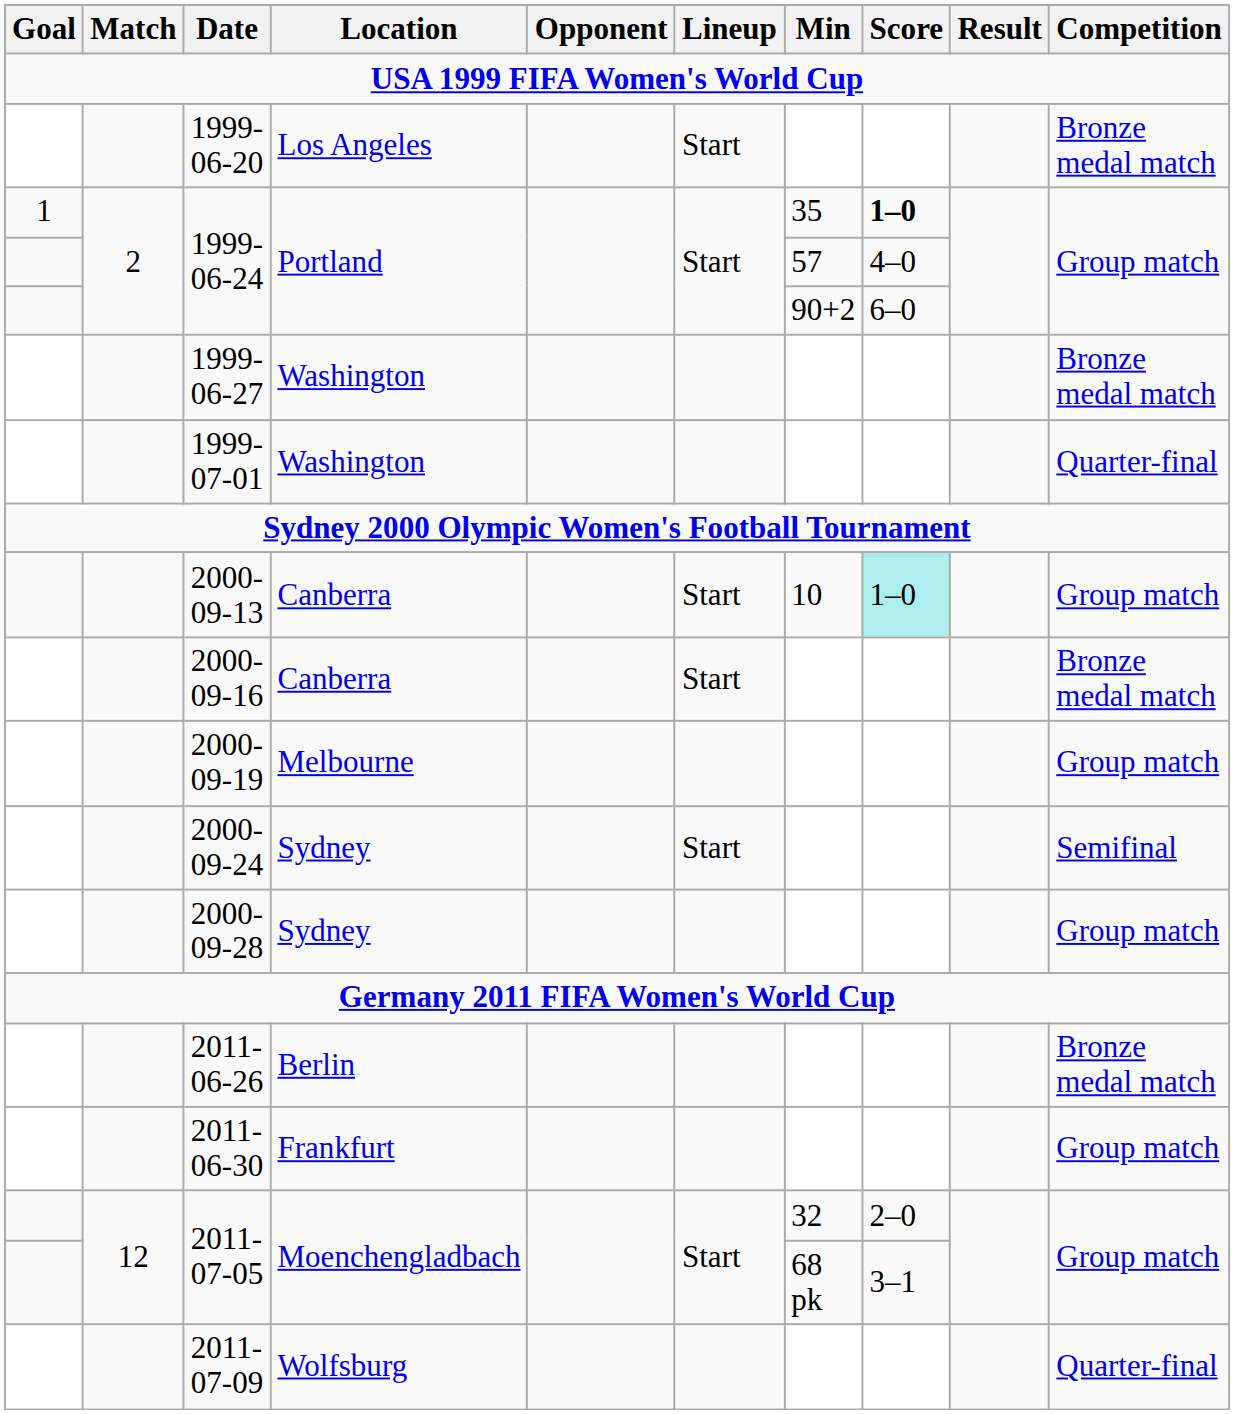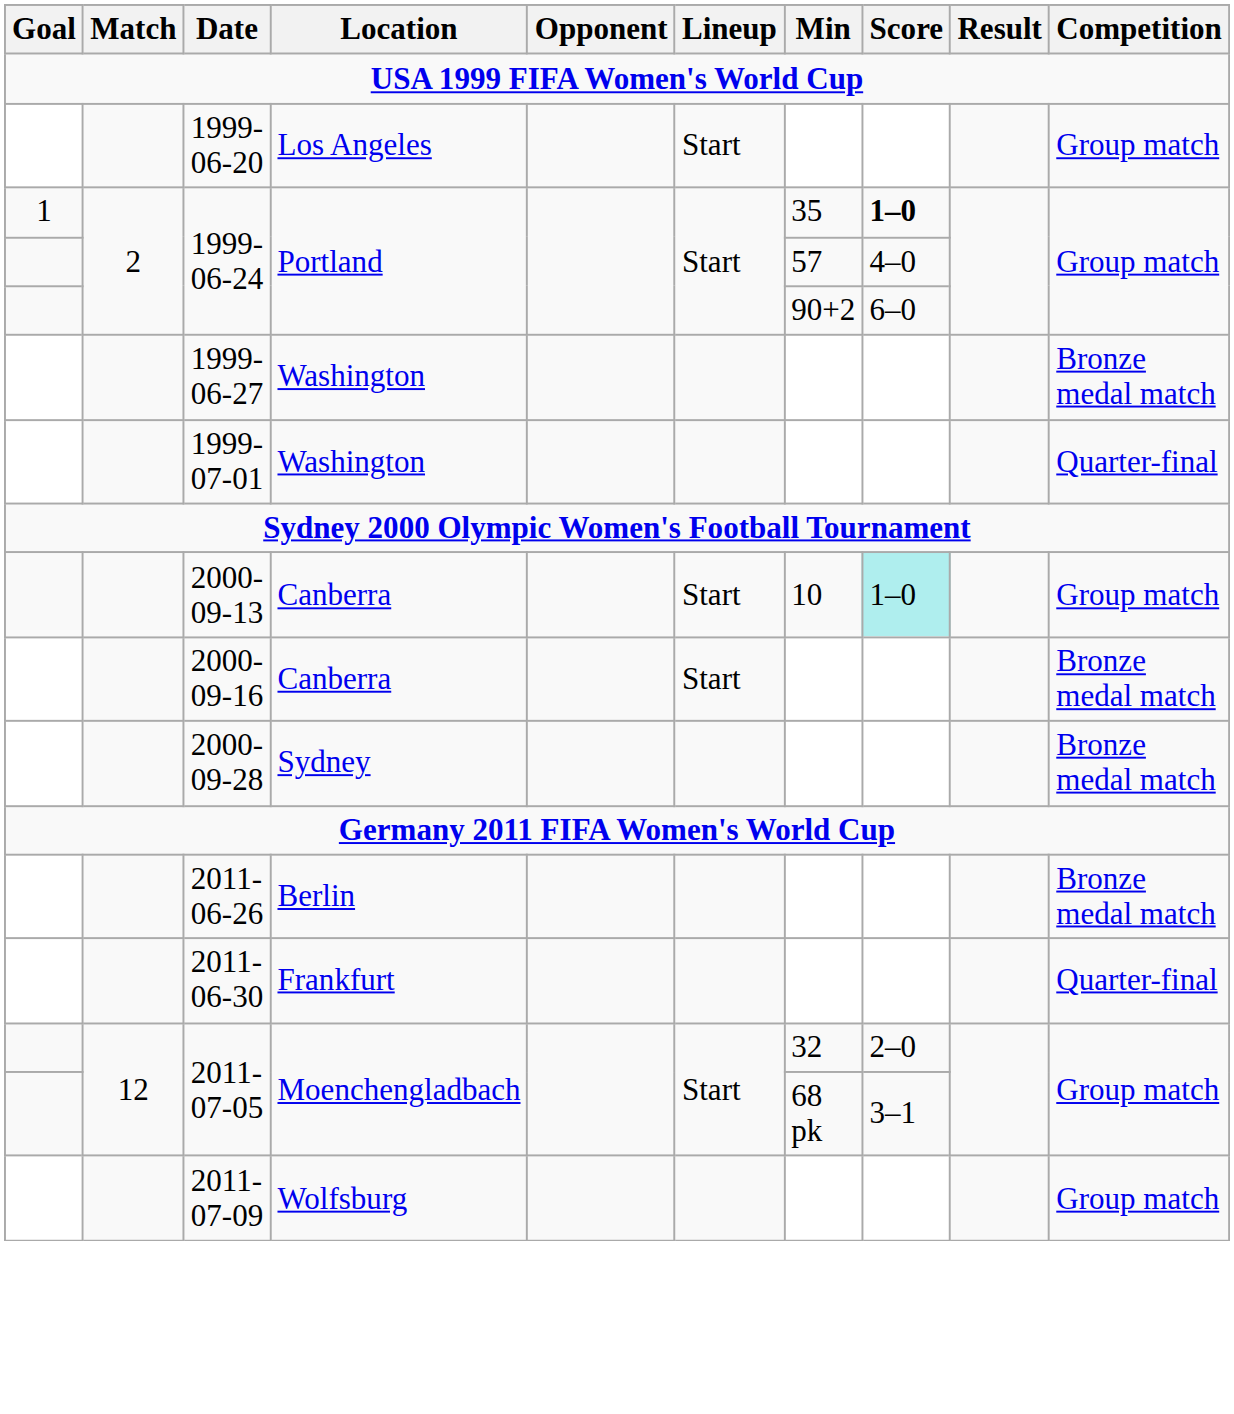(1136, 145) Bronze medal match -> (1138, 145) Group match
- row: (44, 763)
- row: (44, 847)
(1138, 930) Group match -> (1136, 762) Bronze medal match
(1138, 1148) Group match -> (1137, 980) Quarter-final
(1137, 1366) Quarter-final -> (1138, 1197) Group match
